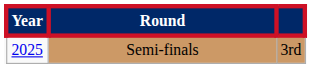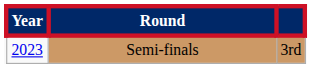(27, 50) 2025 -> (27, 50) 2023
